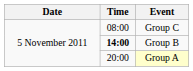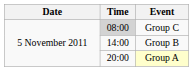(118, 27) no background -> (118, 27) lightgrey background
(118, 43) bold -> (118, 43) normal
